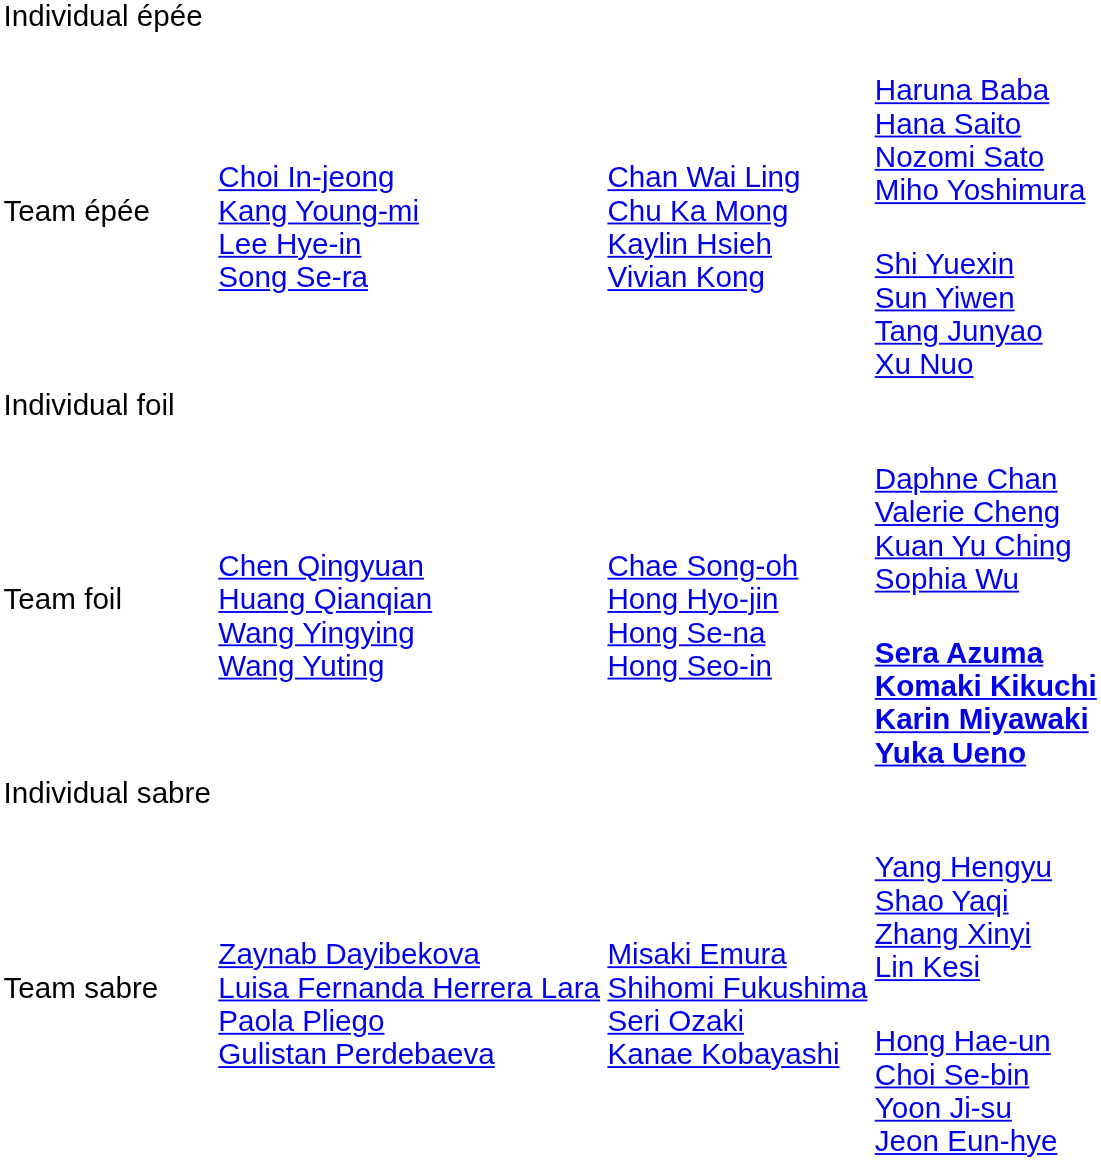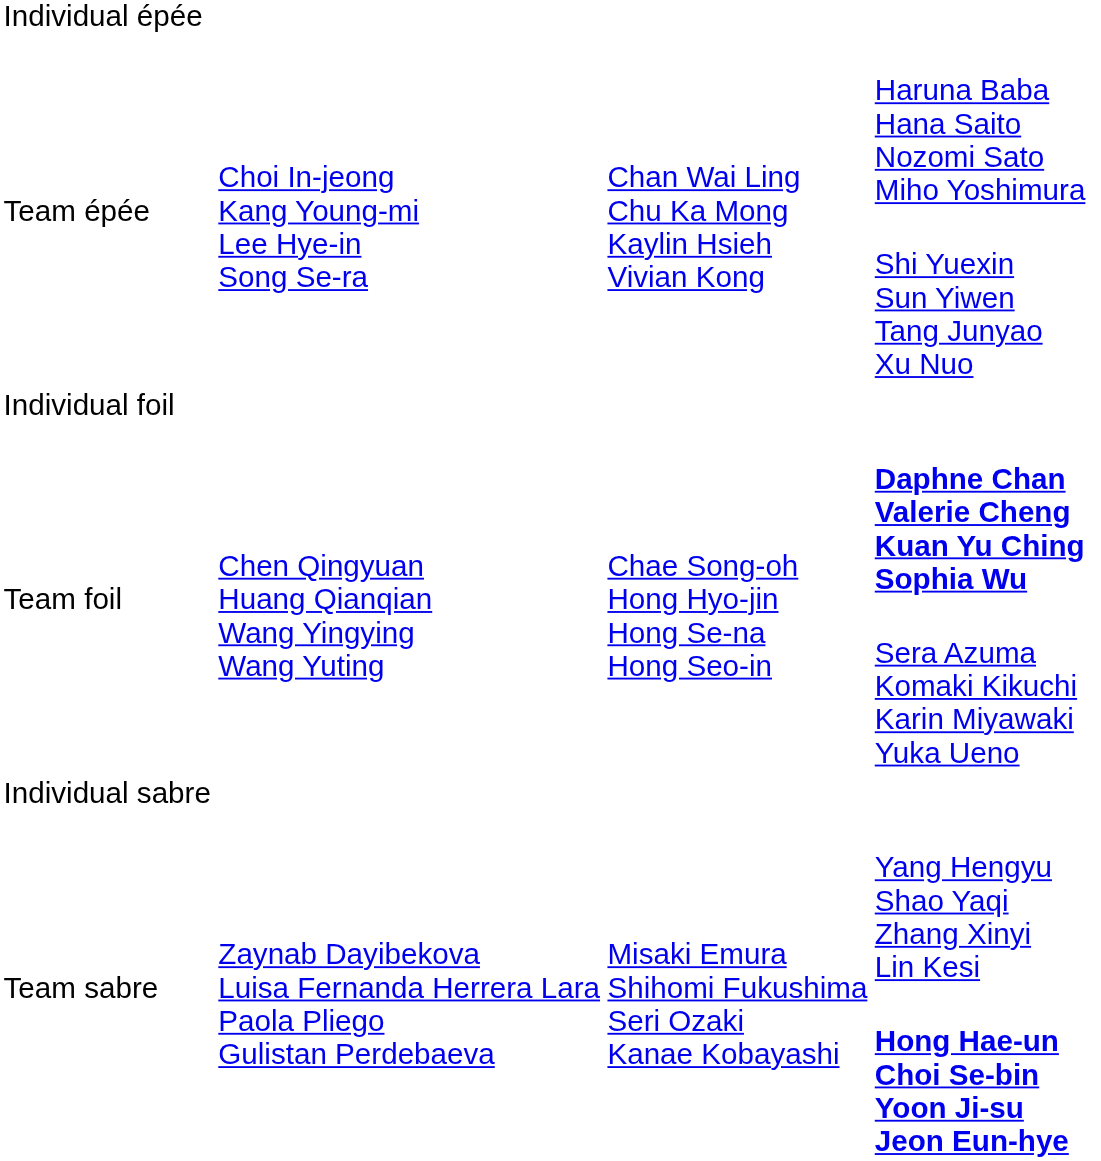(973, 529) normal -> (980, 529) bold
(986, 703) bold -> (976, 703) normal
(966, 1091) normal -> (972, 1091) bold
